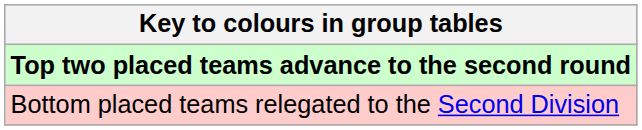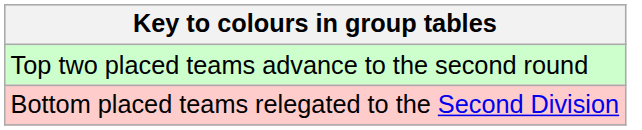(321, 64) bold -> (299, 64) normal
